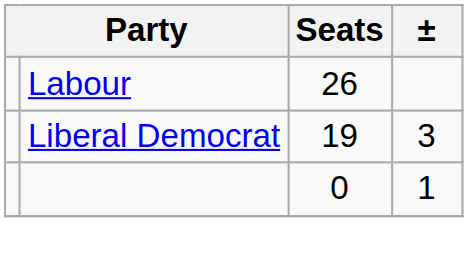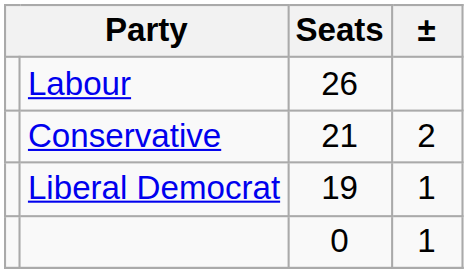+ row: (125, 135)
(427, 135) 3 -> (427, 188) 1
